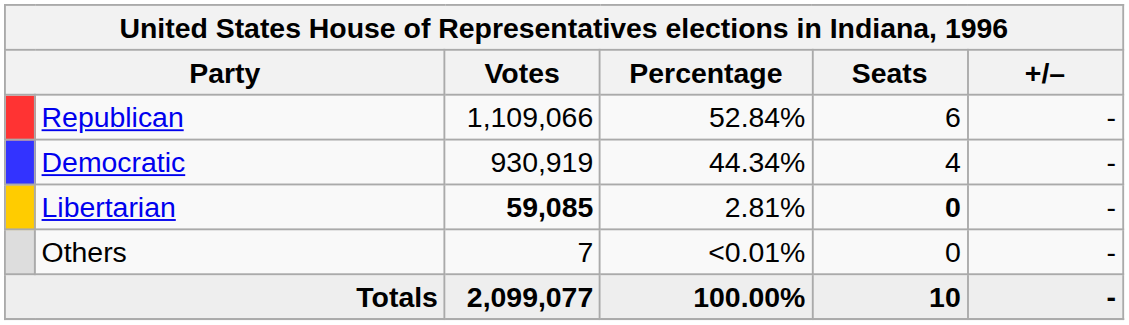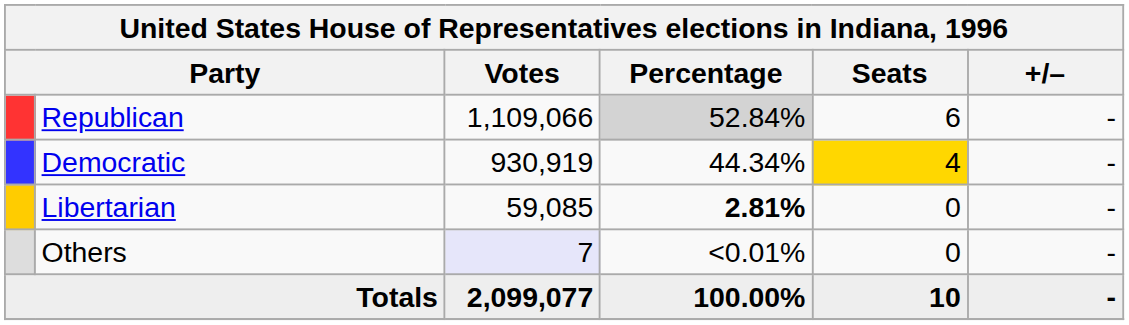(757, 118) no background -> (757, 118) lightgrey background
(953, 163) no background -> (953, 163) gold background
(550, 208) bold -> (550, 208) normal
(765, 208) normal -> (765, 208) bold
(953, 208) bold -> (953, 208) normal
(585, 253) no background -> (585, 253) lavender background
